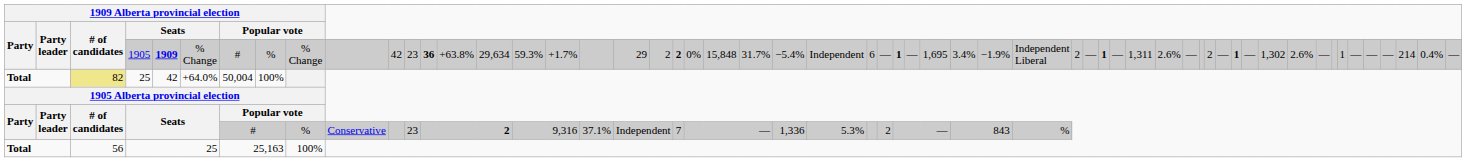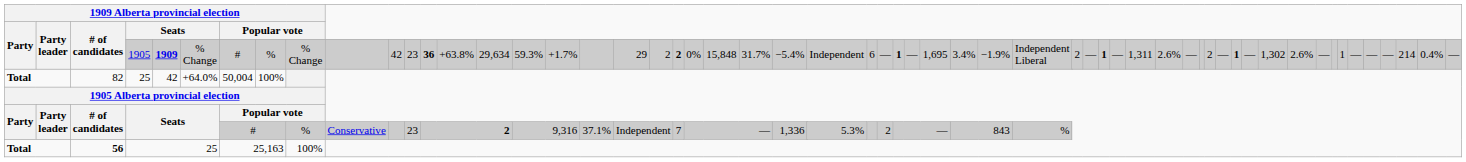(118, 78) khaki background -> (118, 78) no background
(118, 148) normal -> (118, 148) bold
